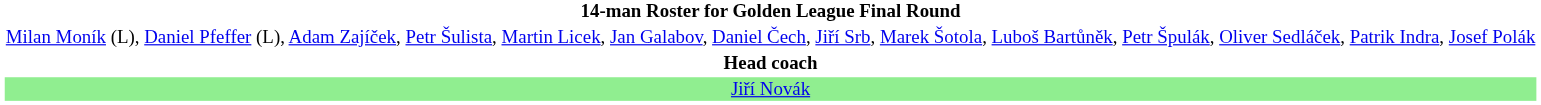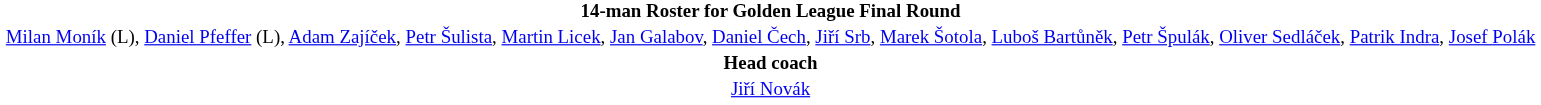(771, 88) lightgreen background -> (771, 88) no background
